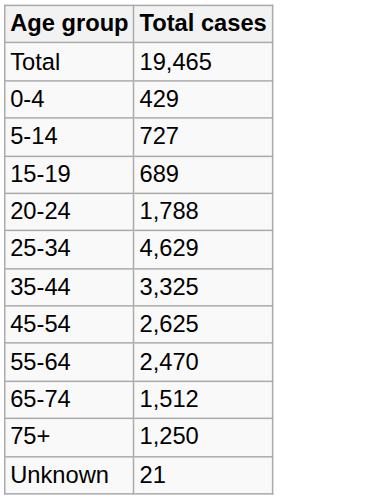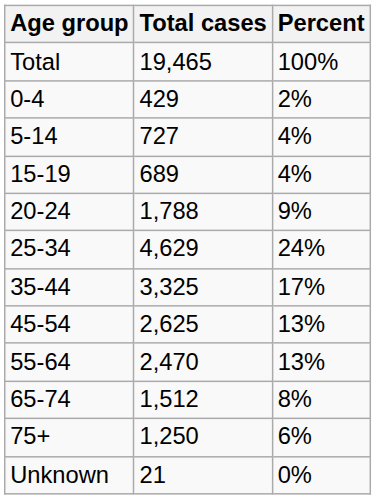+ column: (321, 23)
